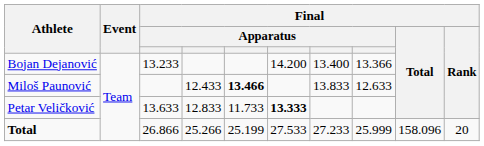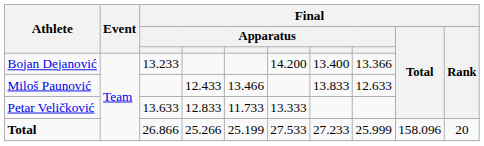(246, 86) bold -> (246, 86) normal
(289, 107) bold -> (289, 107) normal
